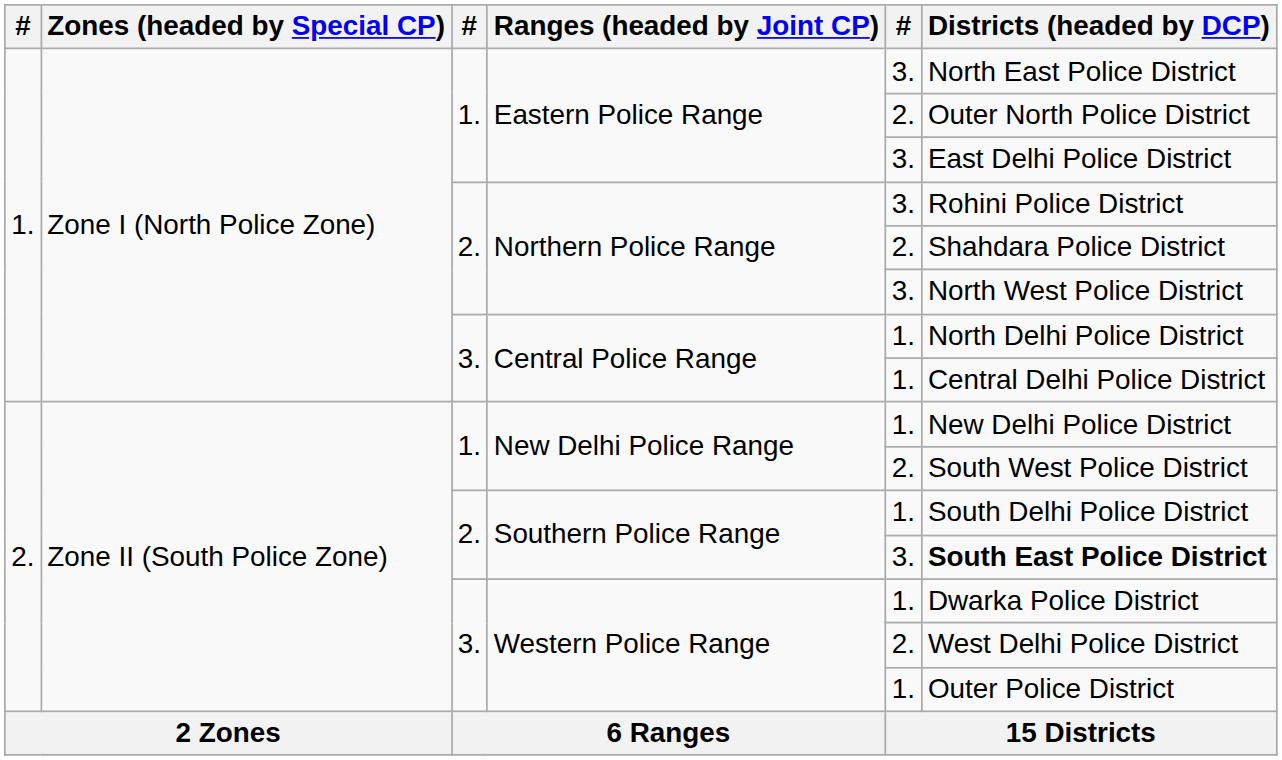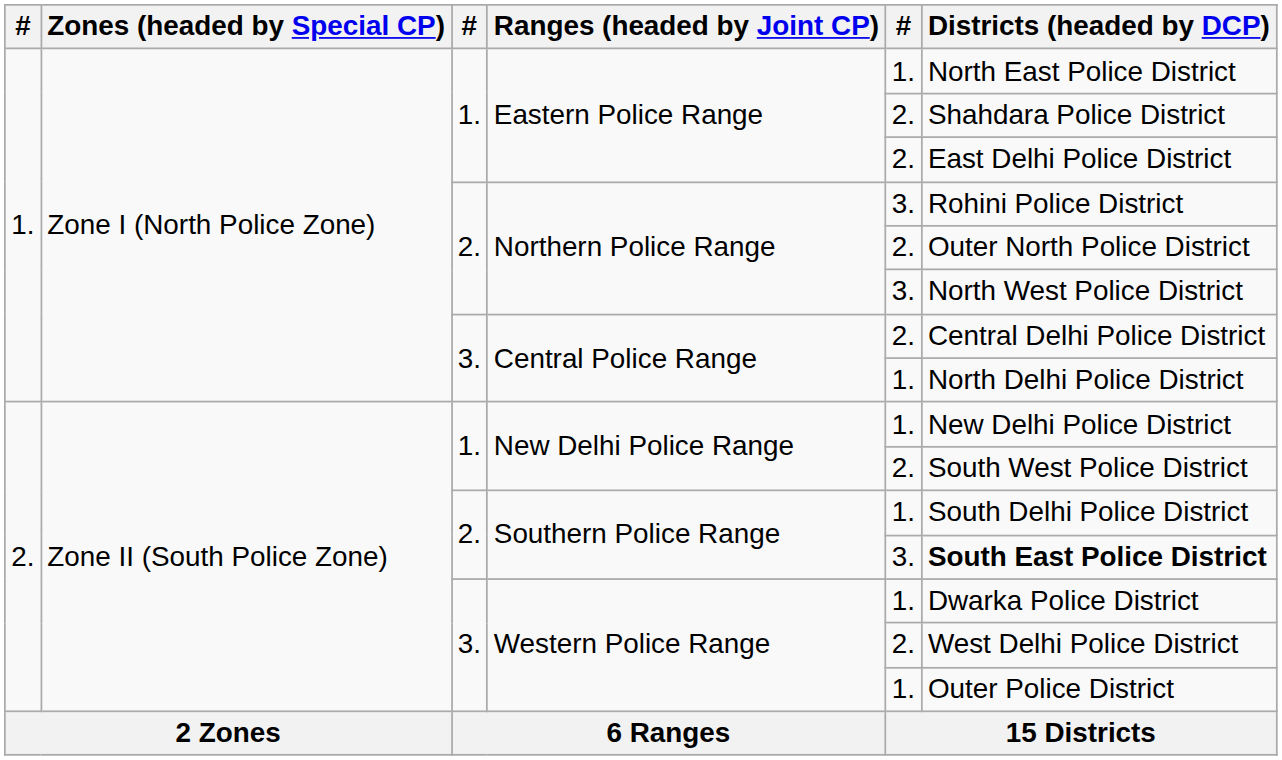(903, 70) 3. -> (903, 70) 1.
(1089, 114) Outer North Police District -> (1076, 114) Shahdara Police District
(903, 159) 3. -> (903, 159) 2.
(1076, 247) Shahdara Police District -> (1089, 247) Outer North Police District
(903, 335) 1. -> (903, 335) 2.
(1086, 335) North Delhi Police District -> (1097, 335) Central Delhi Police District
(1097, 379) Central Delhi Police District -> (1086, 379) North Delhi Police District
